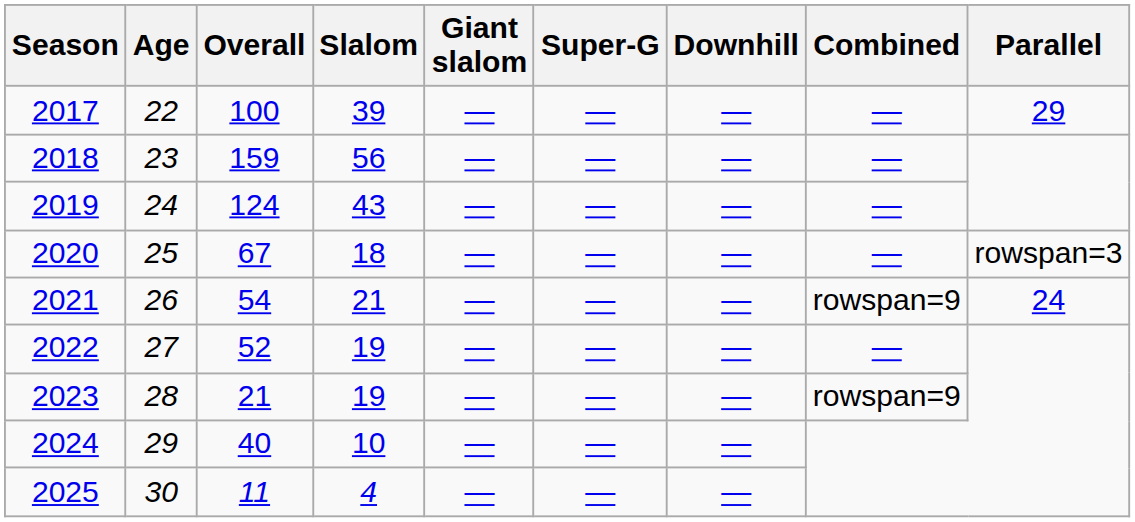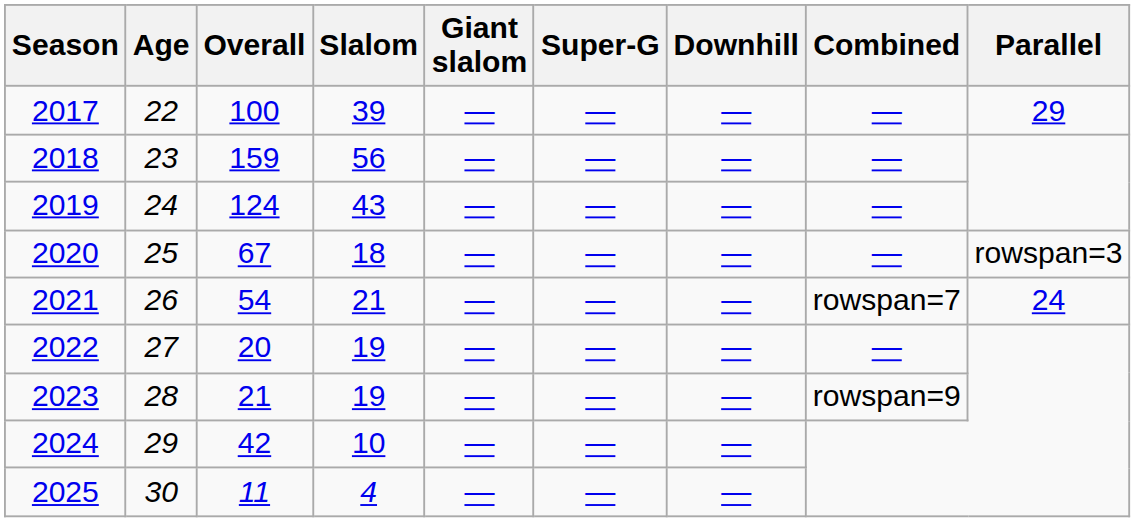(887, 300) rowspan=9 -> (887, 300) rowspan=7
(254, 348) 52 -> (254, 348) 20
(254, 443) 40 -> (254, 443) 42
